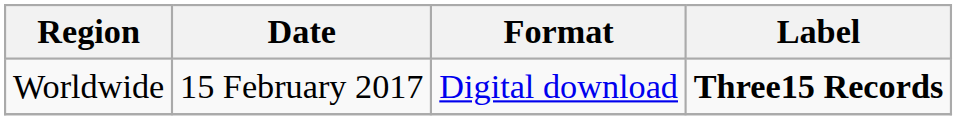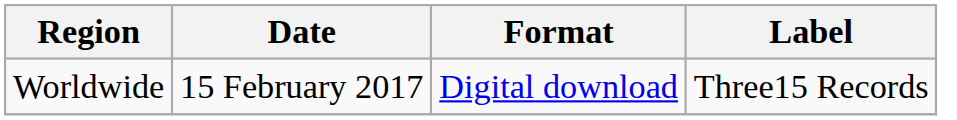(819, 85) bold -> (811, 85) normal
